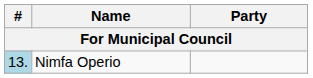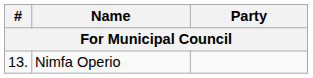(18, 62) lightblue background -> (18, 62) no background
